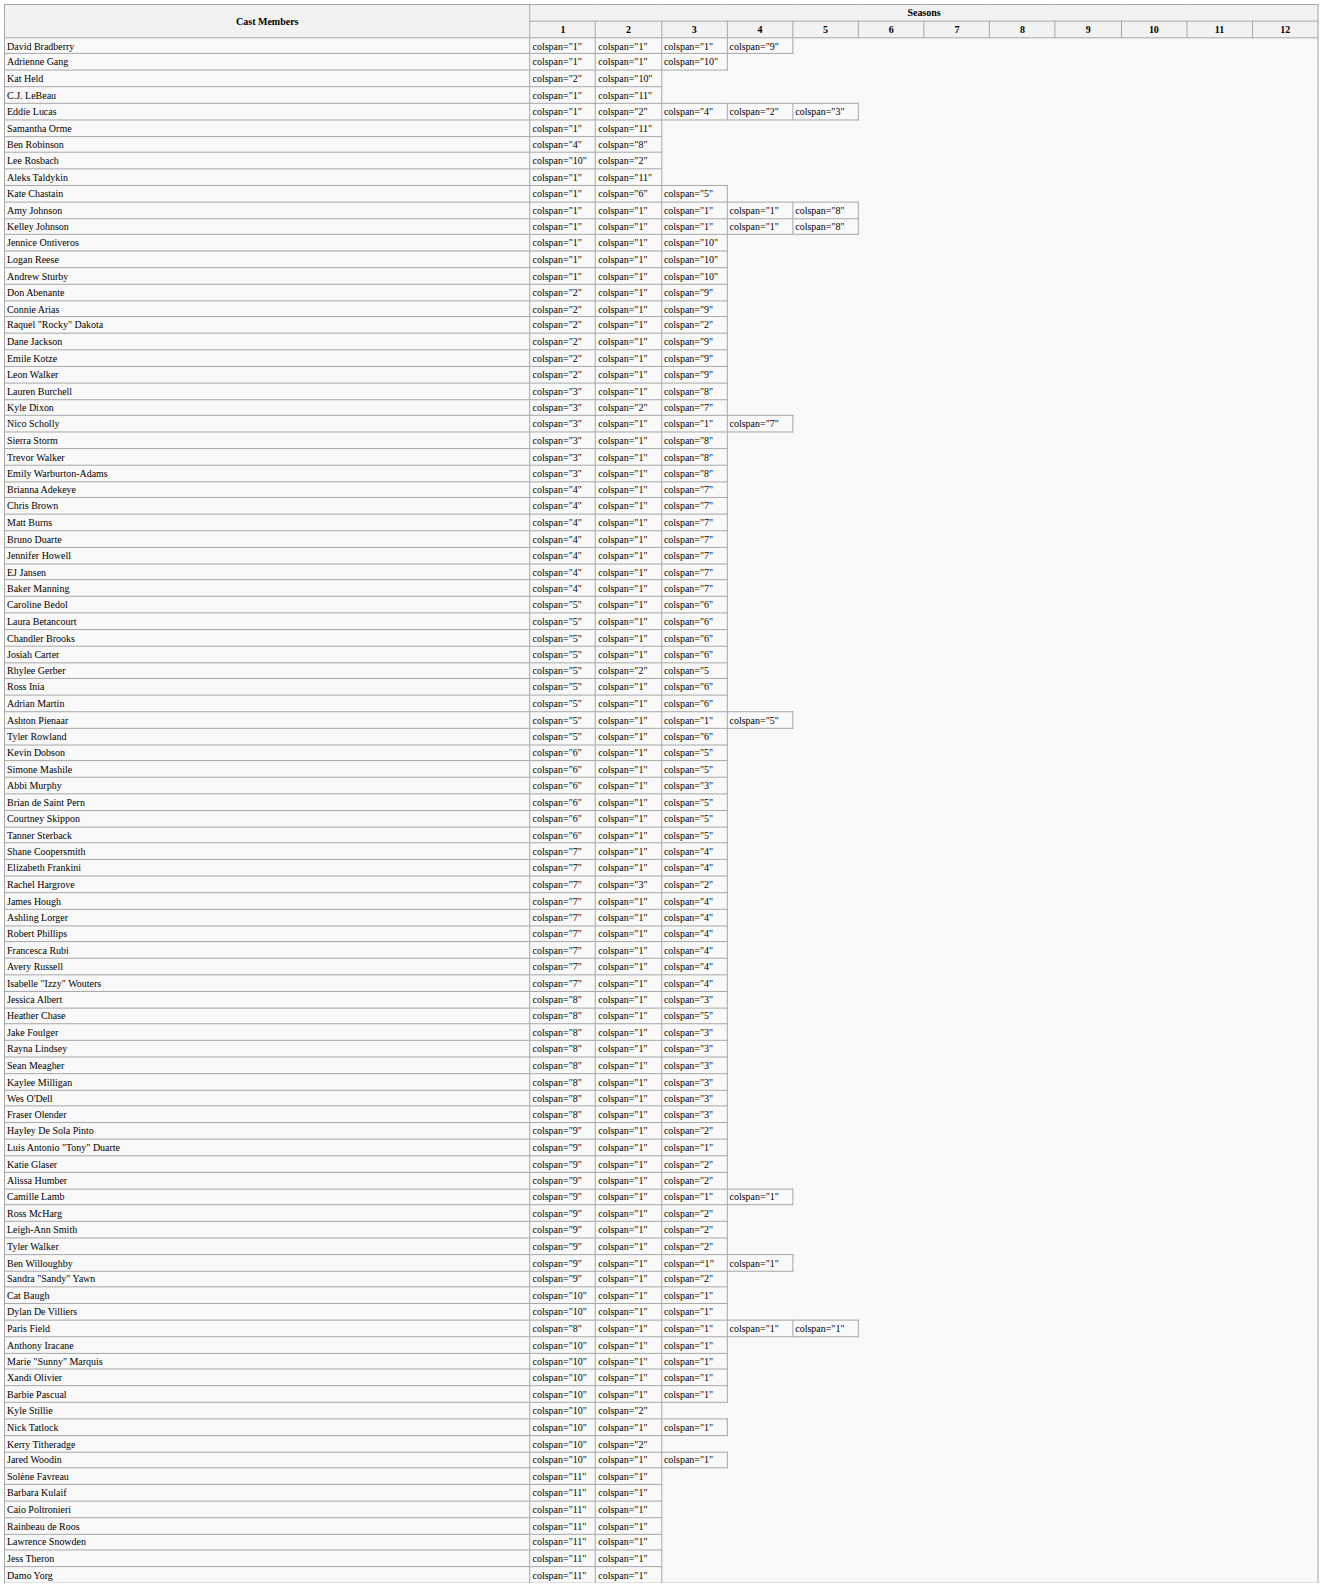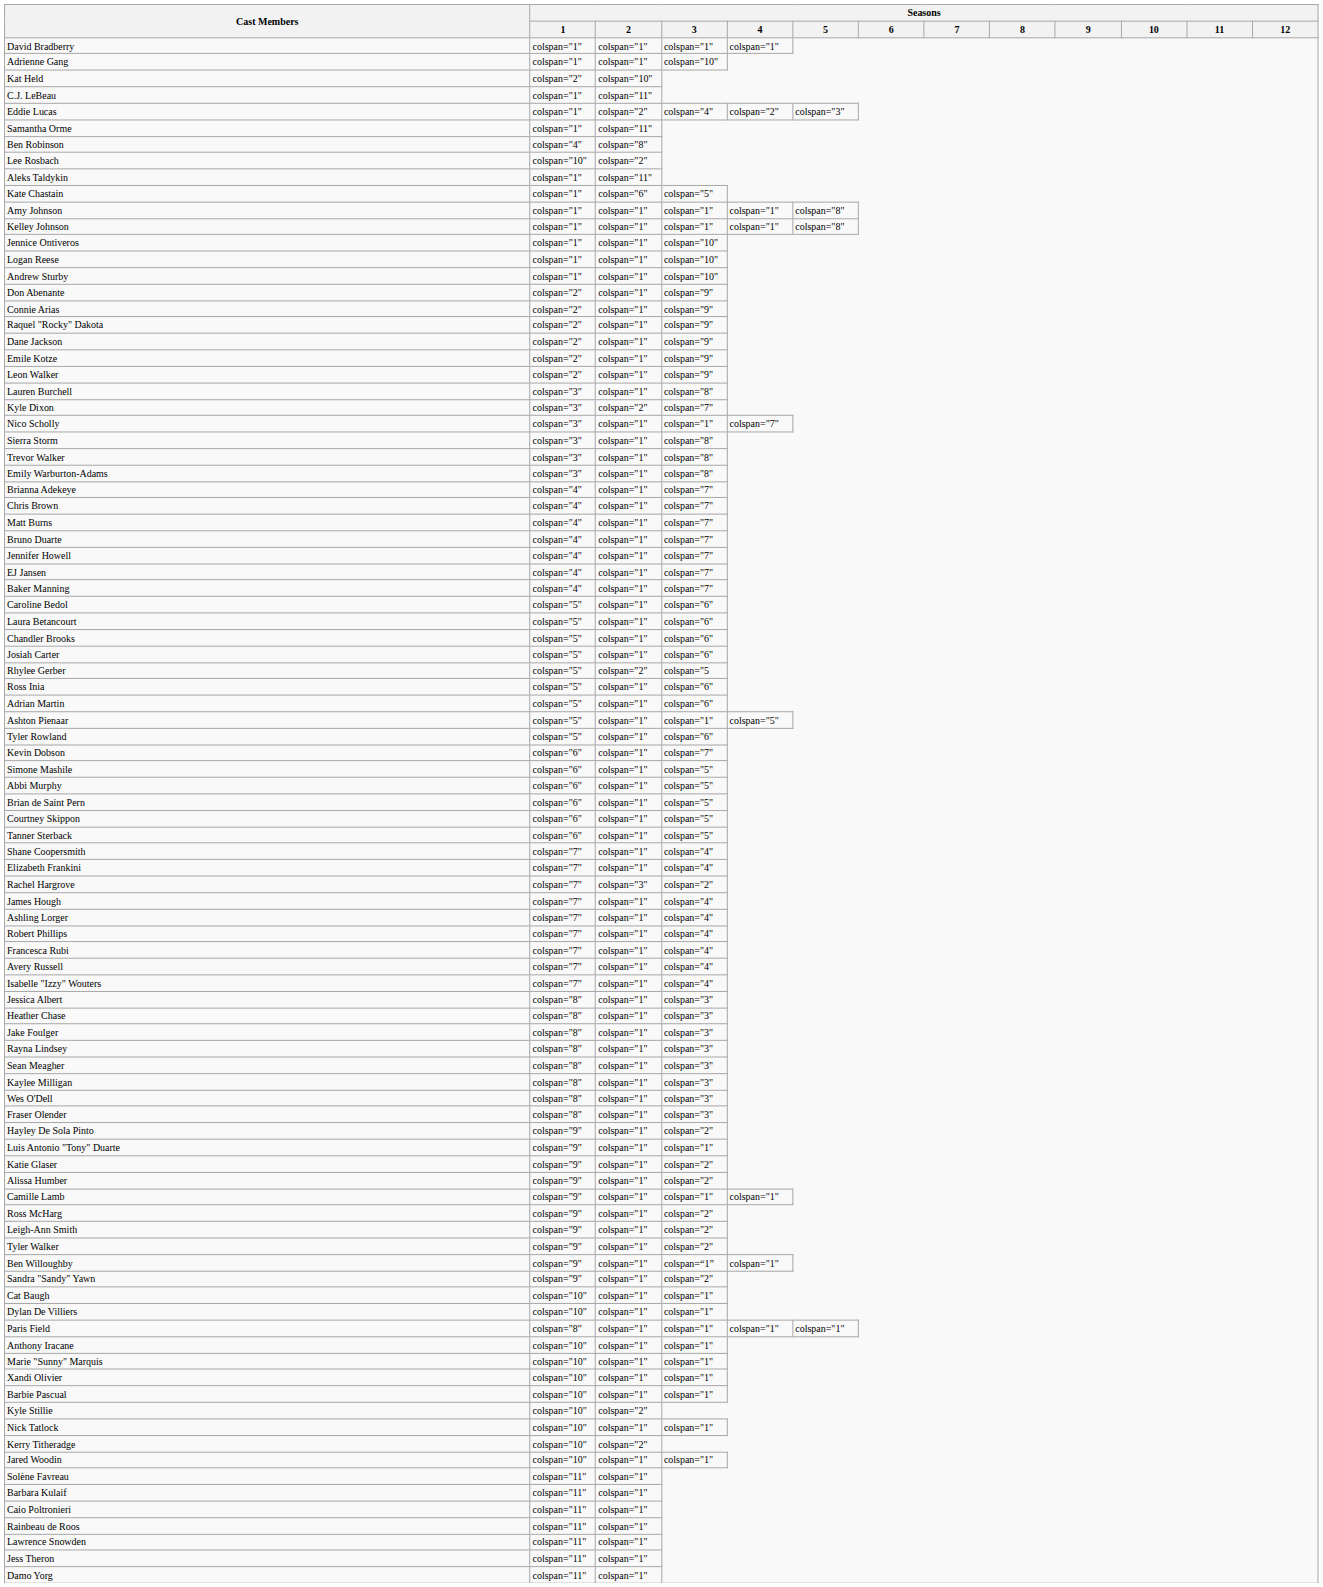(754, 45) colspan="9" -> (754, 45) colspan="1"
(689, 325) colspan="2" -> (689, 325) colspan="9"
(689, 752) colspan="5" -> (689, 752) colspan="7"
(689, 785) colspan="3" -> (689, 785) colspan="5"
(689, 1015) colspan="5" -> (689, 1015) colspan="3"
